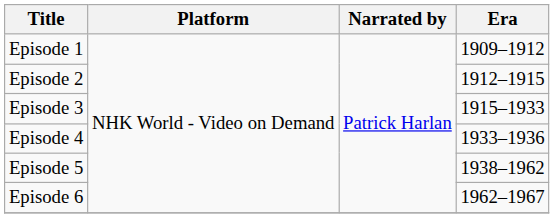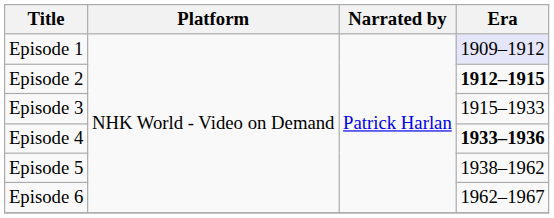(503, 49) no background -> (503, 49) lavender background
(503, 78) normal -> (503, 78) bold
(503, 138) normal -> (503, 138) bold
